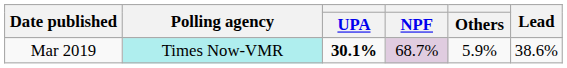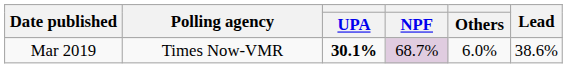(222, 50) paleturquoise background -> (222, 50) no background
(480, 50) 5.9% -> (480, 50) 6.0%
